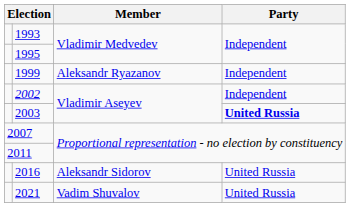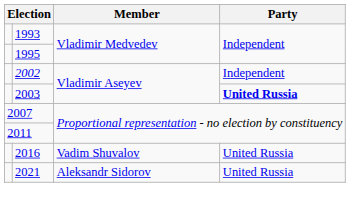- row: (28, 73)
(104, 172) Aleksandr Sidorov -> (98, 152) Vadim Shuvalov
(98, 192) Vadim Shuvalov -> (104, 172) Aleksandr Sidorov
